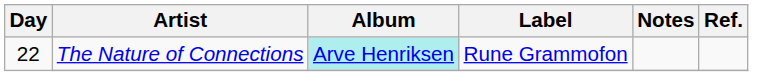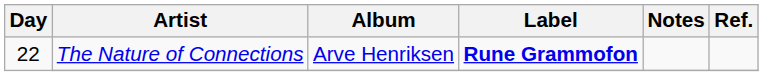(384, 53) paleturquoise background -> (384, 53) no background
(546, 53) normal -> (551, 53) bold
